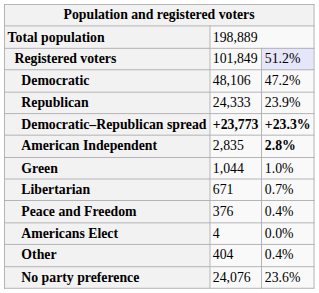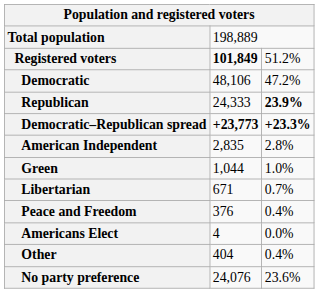(235, 59) normal -> (235, 59) bold
(283, 59) lavender background -> (283, 59) no background
(283, 102) normal -> (284, 102) bold
(280, 146) bold -> (279, 146) normal
